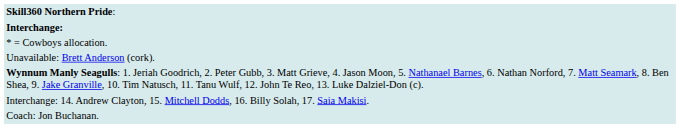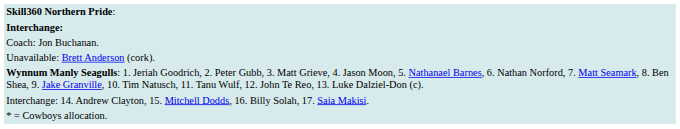(57, 42) * = Cowboys allocation. -> (53, 42) Coach: Jon Buchanan.
(53, 115) Coach: Jon Buchanan. -> (57, 115) * = Cowboys allocation.
